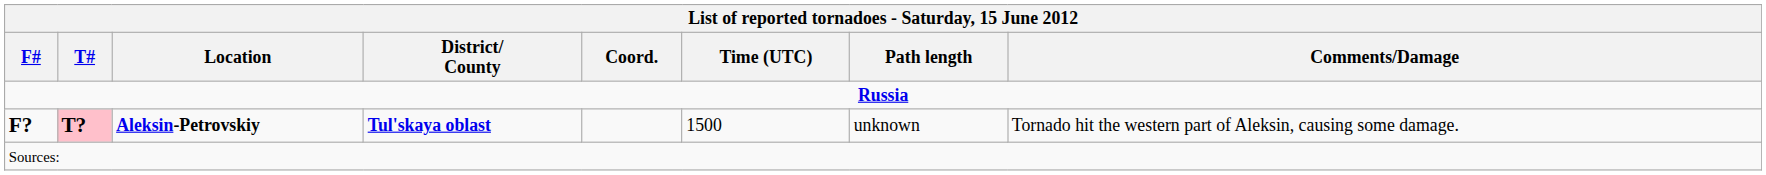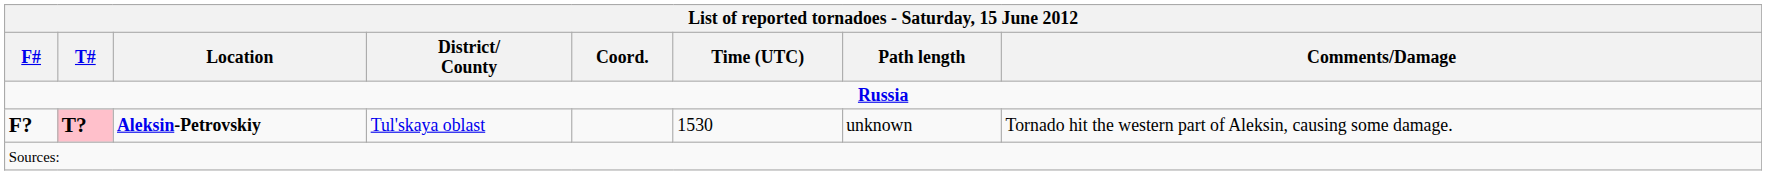(429, 125) bold -> (428, 125) normal
(704, 125) 1500 -> (695, 125) 1530
